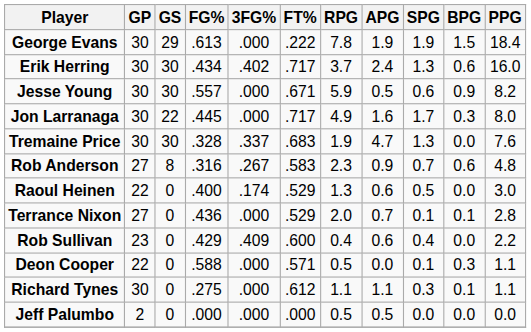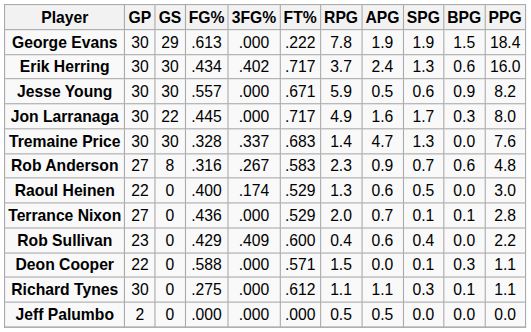(341, 141) 1.9 -> (341, 141) 1.4
(341, 265) 0.5 -> (341, 265) 1.5
